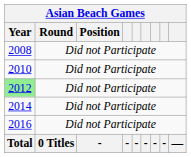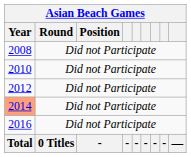(20, 87) lightgreen background -> (20, 87) no background
(20, 106) no background -> (20, 106) lightsalmon background
